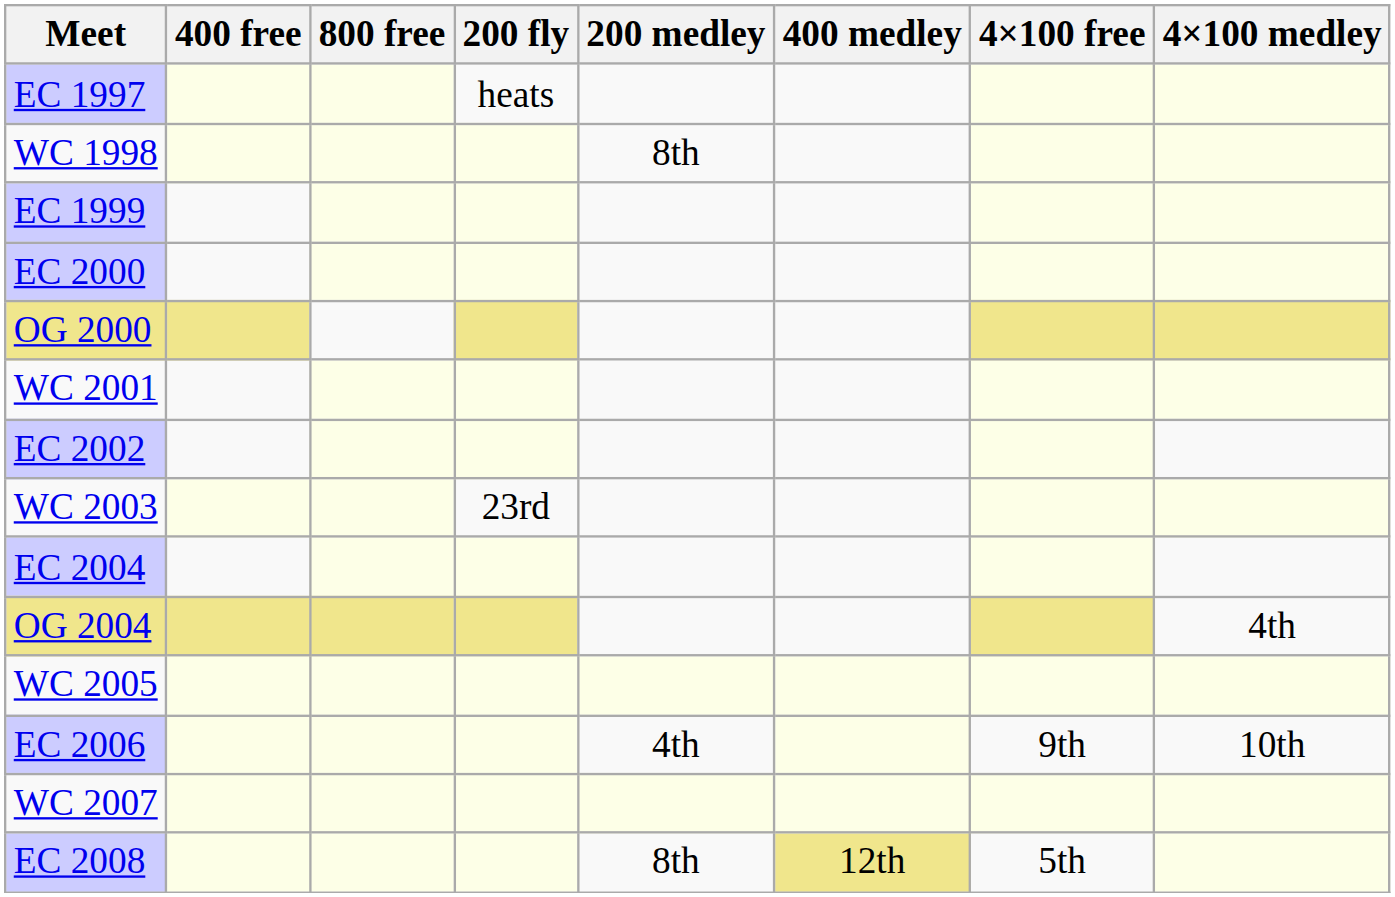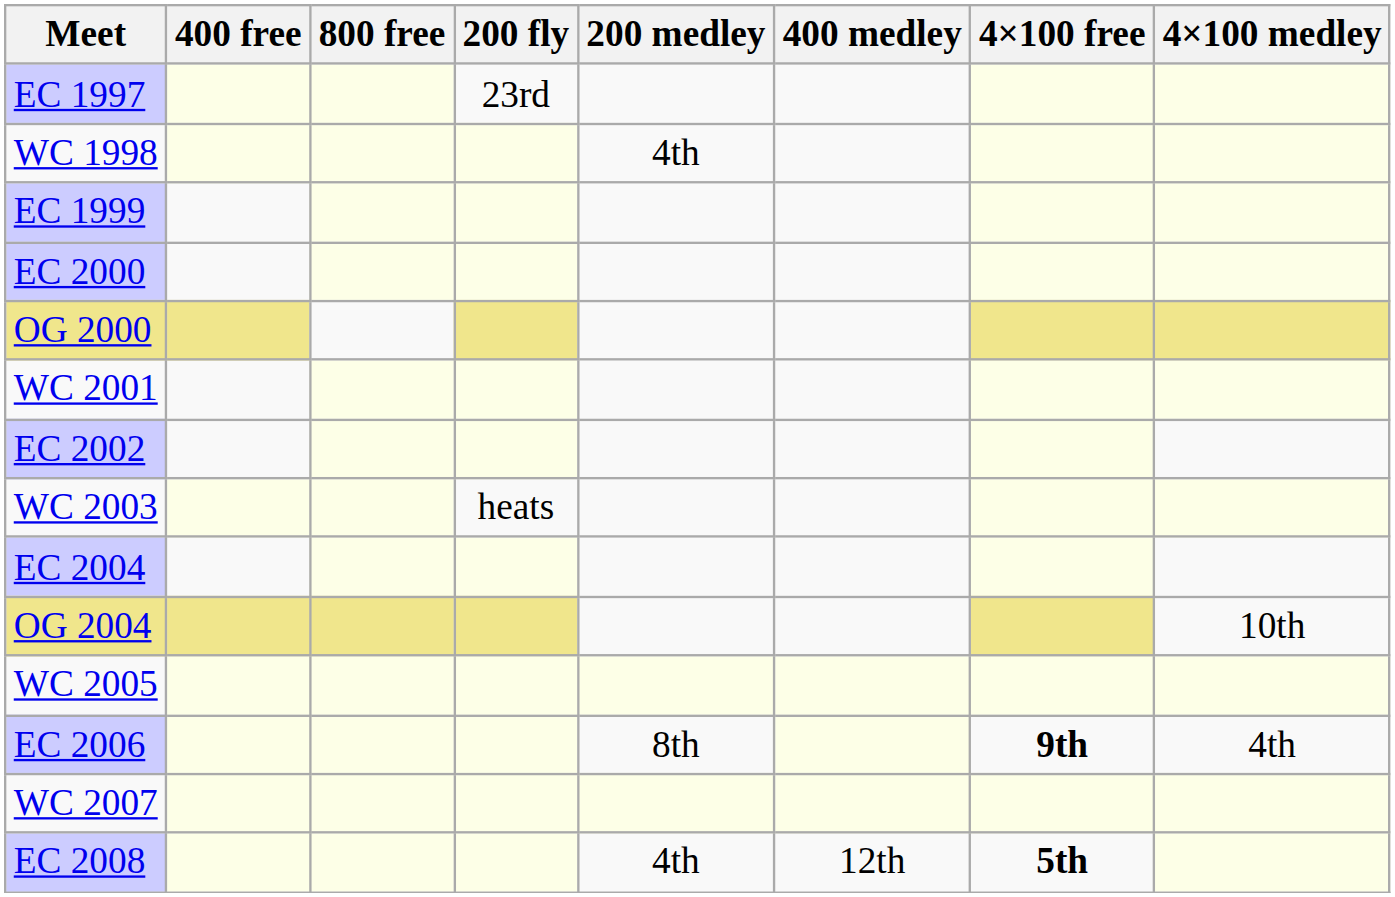(516, 93) heats -> (516, 93) 23rd
(676, 152) 8th -> (676, 152) 4th
(516, 507) 23rd -> (516, 507) heats
(1272, 625) 4th -> (1272, 625) 10th
(676, 743) 4th -> (676, 743) 8th
(1062, 743) normal -> (1062, 743) bold
(1272, 743) 10th -> (1272, 743) 4th
(676, 861) 8th -> (676, 861) 4th
(872, 861) khaki background -> (872, 861) no background
(1062, 861) normal -> (1062, 861) bold
